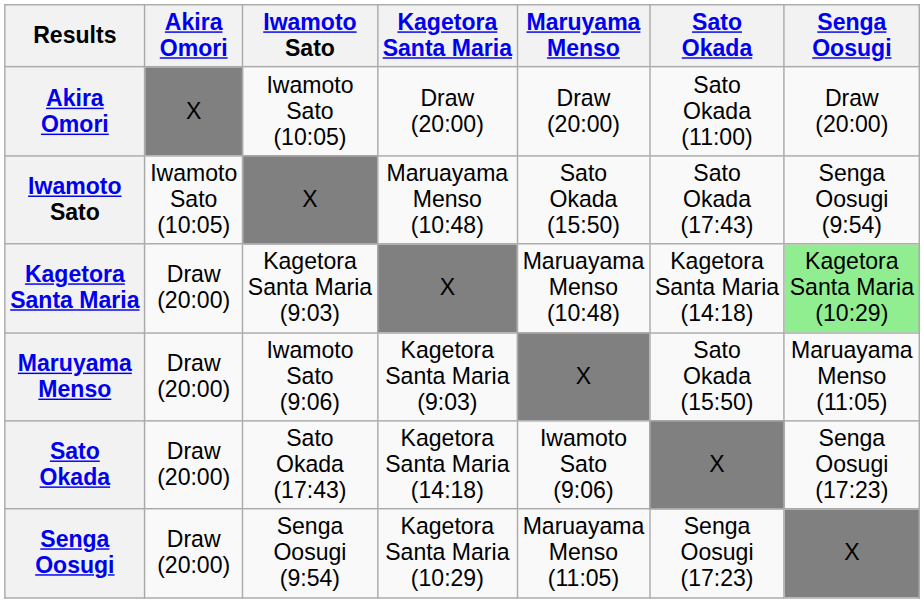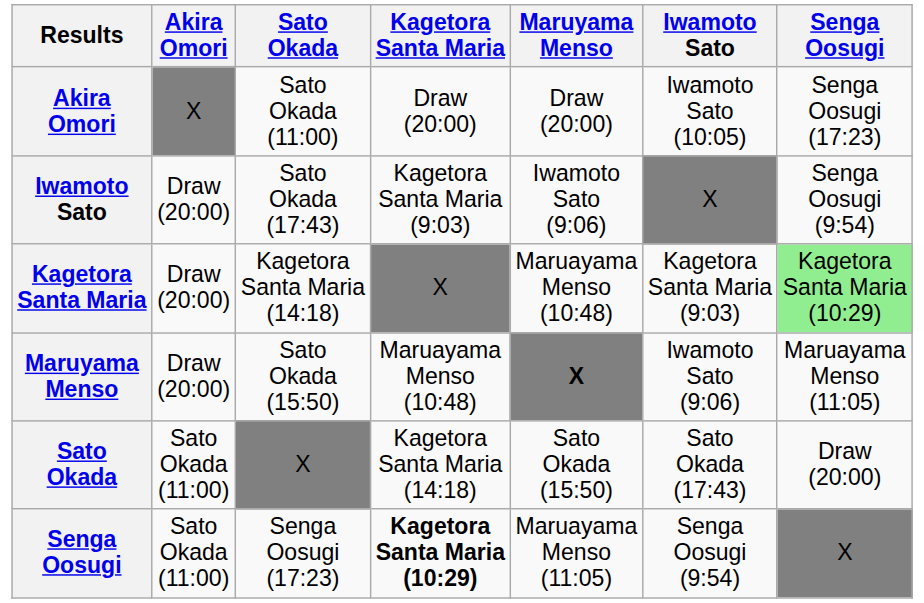columns swapped: (310, 35) <-> (717, 35)
(852, 111) Draw (20:00) -> (845, 111) Senga Oosugi (17:23)
(194, 199) Iwamoto Sato (10:05) -> (194, 199) Draw (20:00)
(447, 199) Maruayama Menso (10:48) -> (440, 199) Kagetora Santa Maria (9:03)
(583, 199) Sato Okada (15:50) -> (576, 199) Iwamoto Sato (9:06)
(447, 376) Kagetora Santa Maria (9:03) -> (440, 376) Maruayama Menso (10:48)
(583, 376) normal -> (576, 376) bold
(194, 464) Draw (20:00) -> (194, 464) Sato Okada (11:00)
(583, 464) Iwamoto Sato (9:06) -> (576, 464) Sato Okada (15:50)
(852, 464) Senga Oosugi (17:23) -> (845, 464) Draw (20:00)
(194, 553) Draw (20:00) -> (194, 553) Sato Okada (11:00)
(447, 553) normal -> (440, 553) bold
